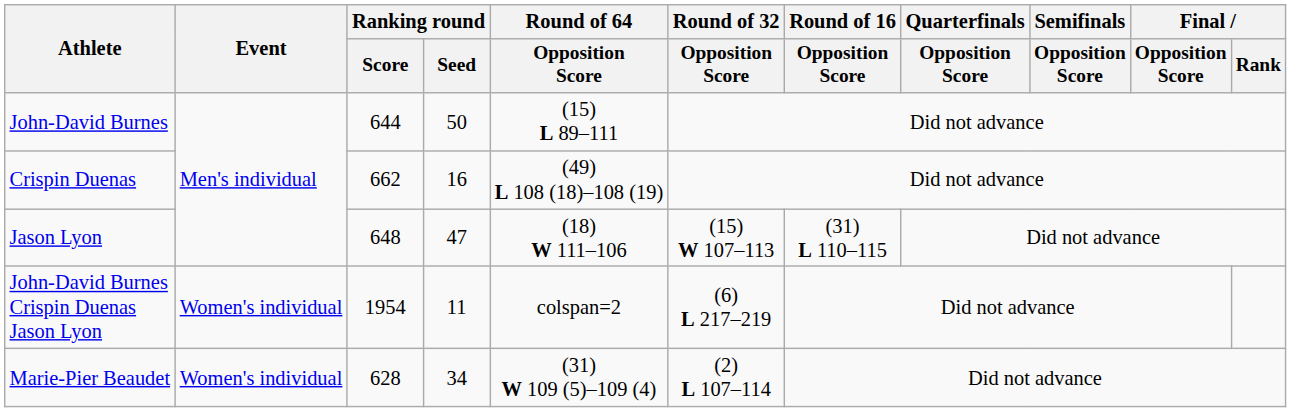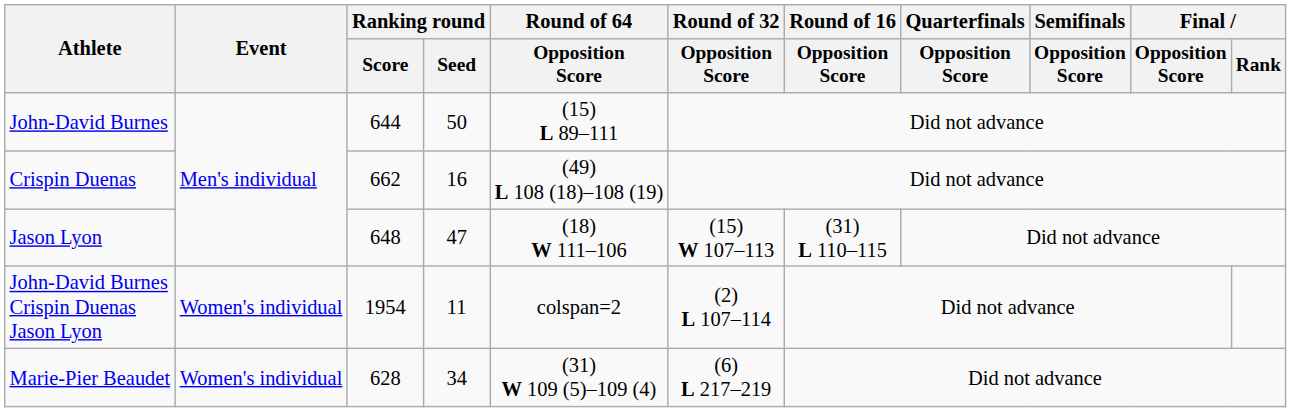(726, 307) (6) L 217–219 -> (726, 307) (2) L 107–114
(726, 377) (2) L 107–114 -> (726, 377) (6) L 217–219
